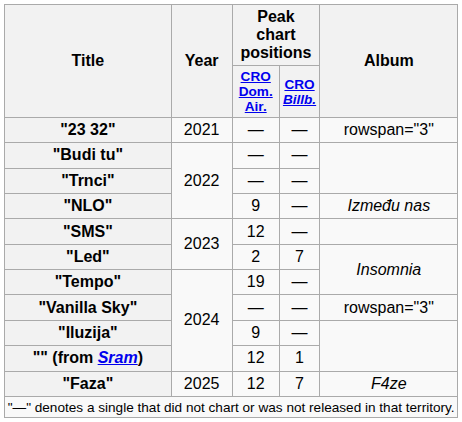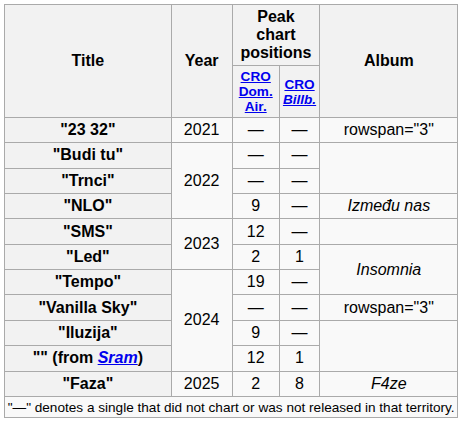(300, 256) 7 -> (300, 256) 1
(256, 383) 12 -> (256, 383) 2
(300, 383) 7 -> (300, 383) 8
